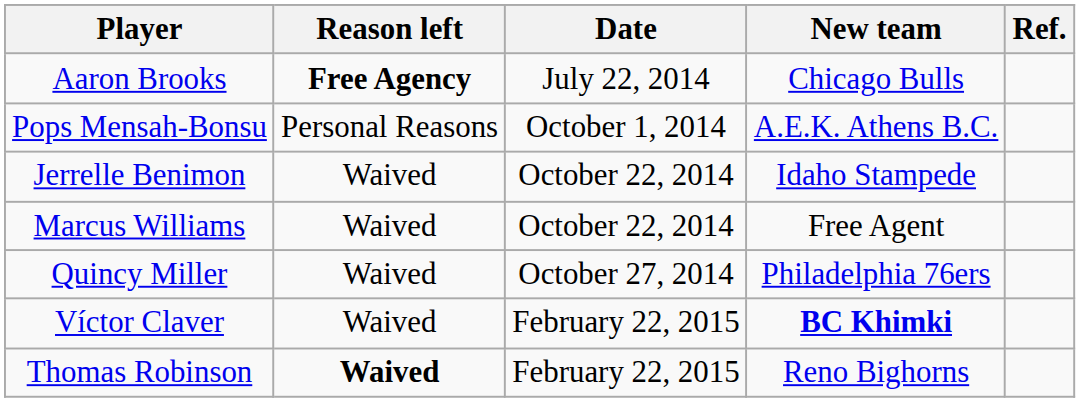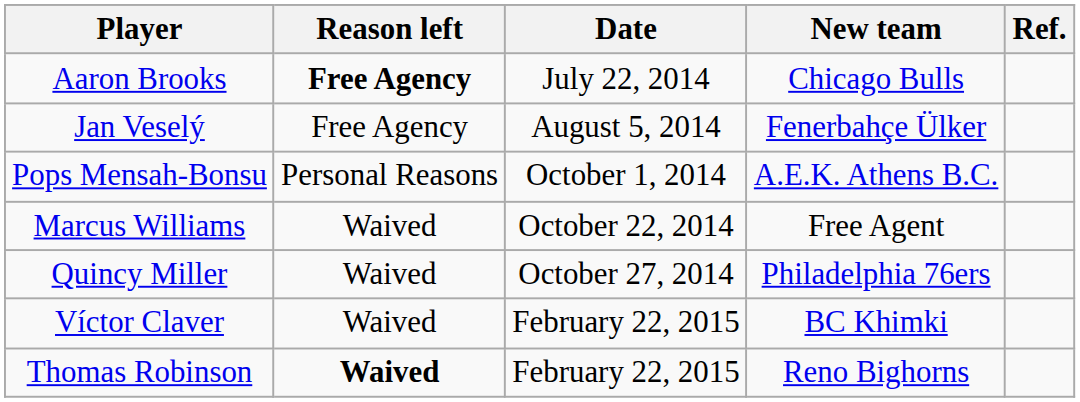+ row: (139, 126)
- row: (139, 175)
(876, 322) bold -> (876, 322) normal
